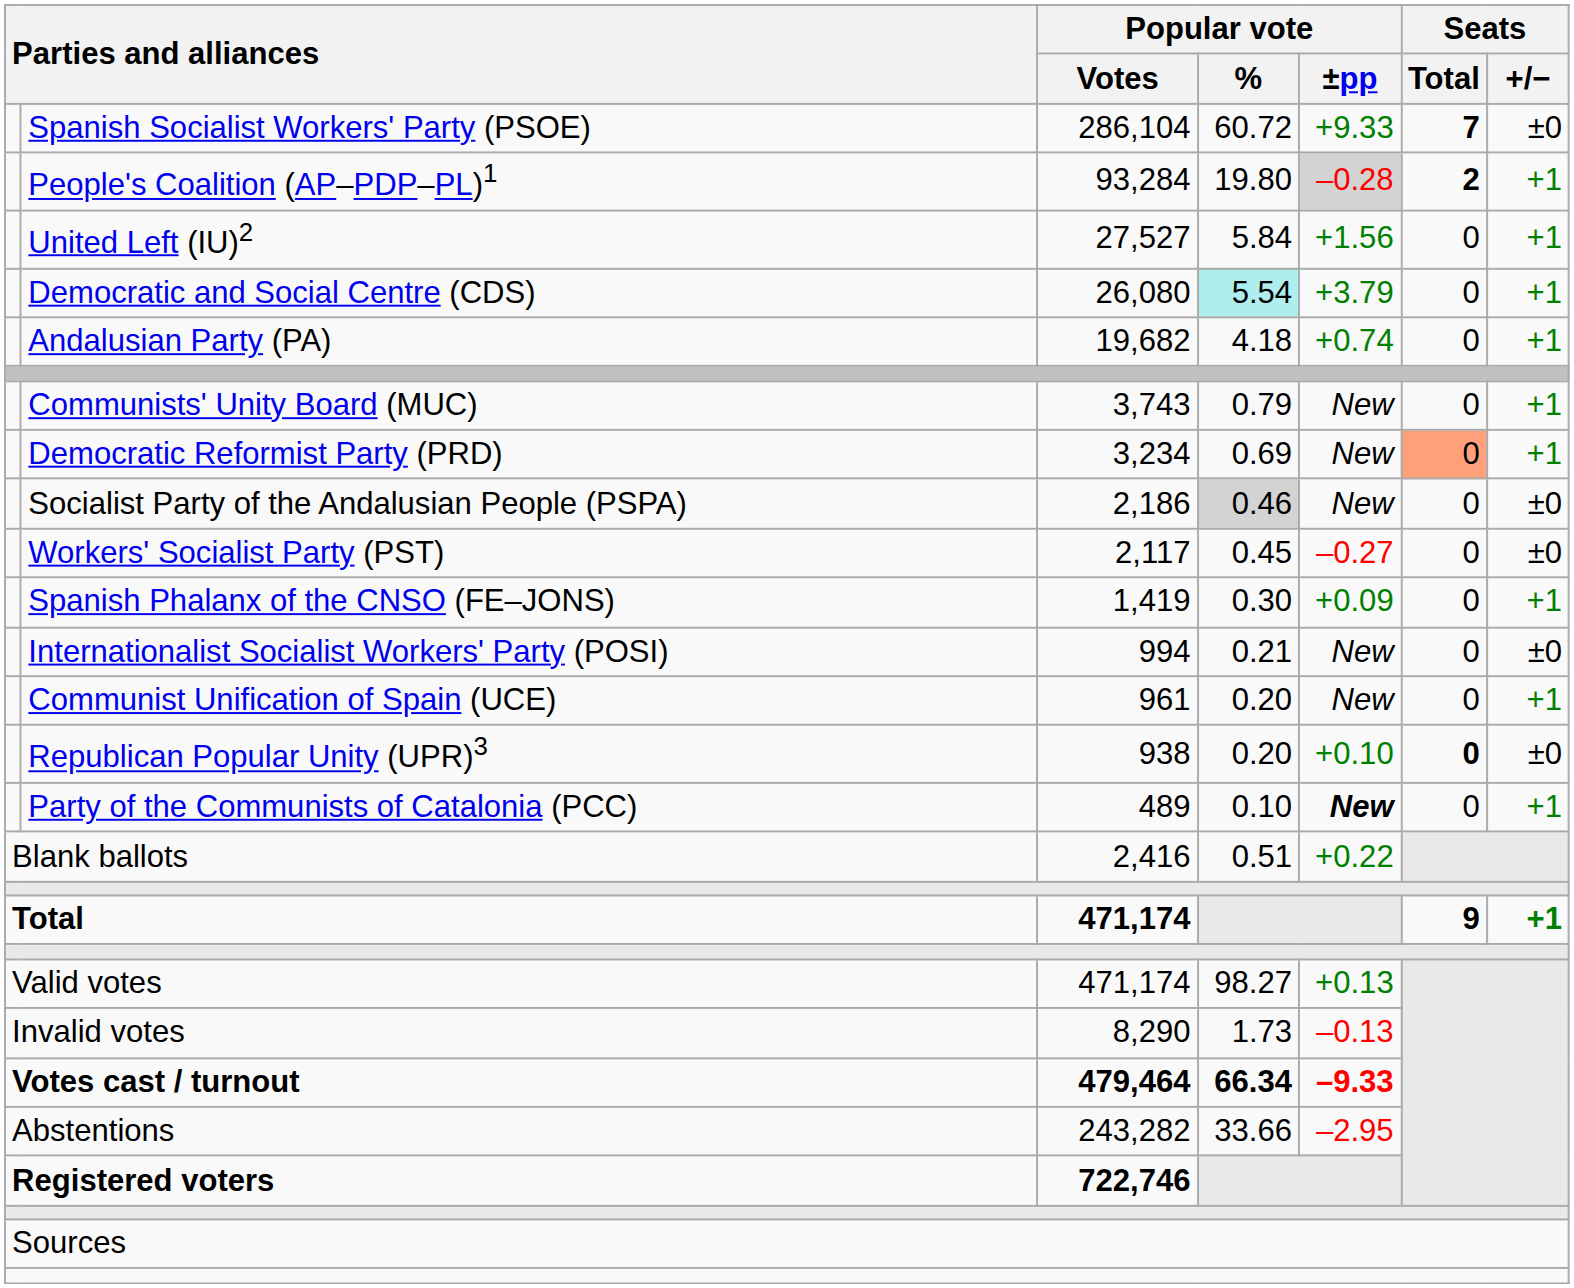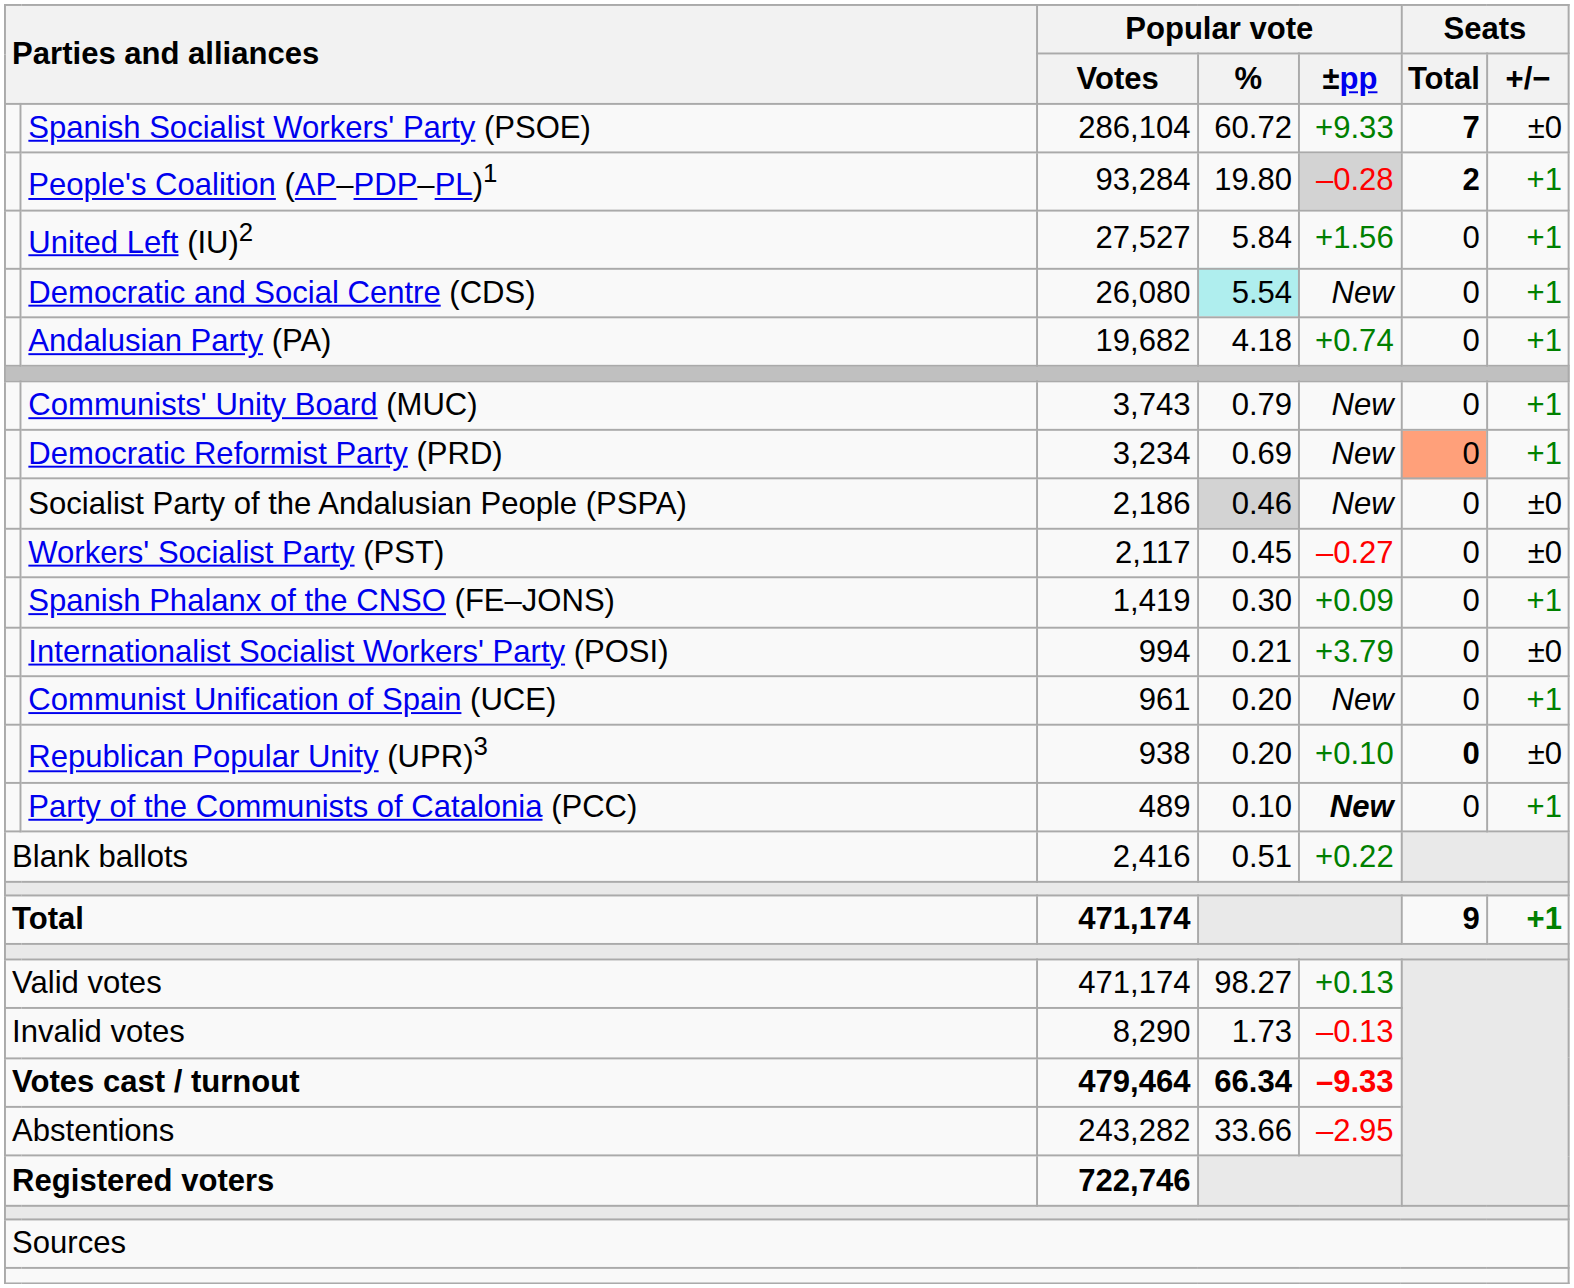(1354, 292) +3.79 -> (1363, 292) New
(1363, 650) New -> (1354, 650) +3.79
